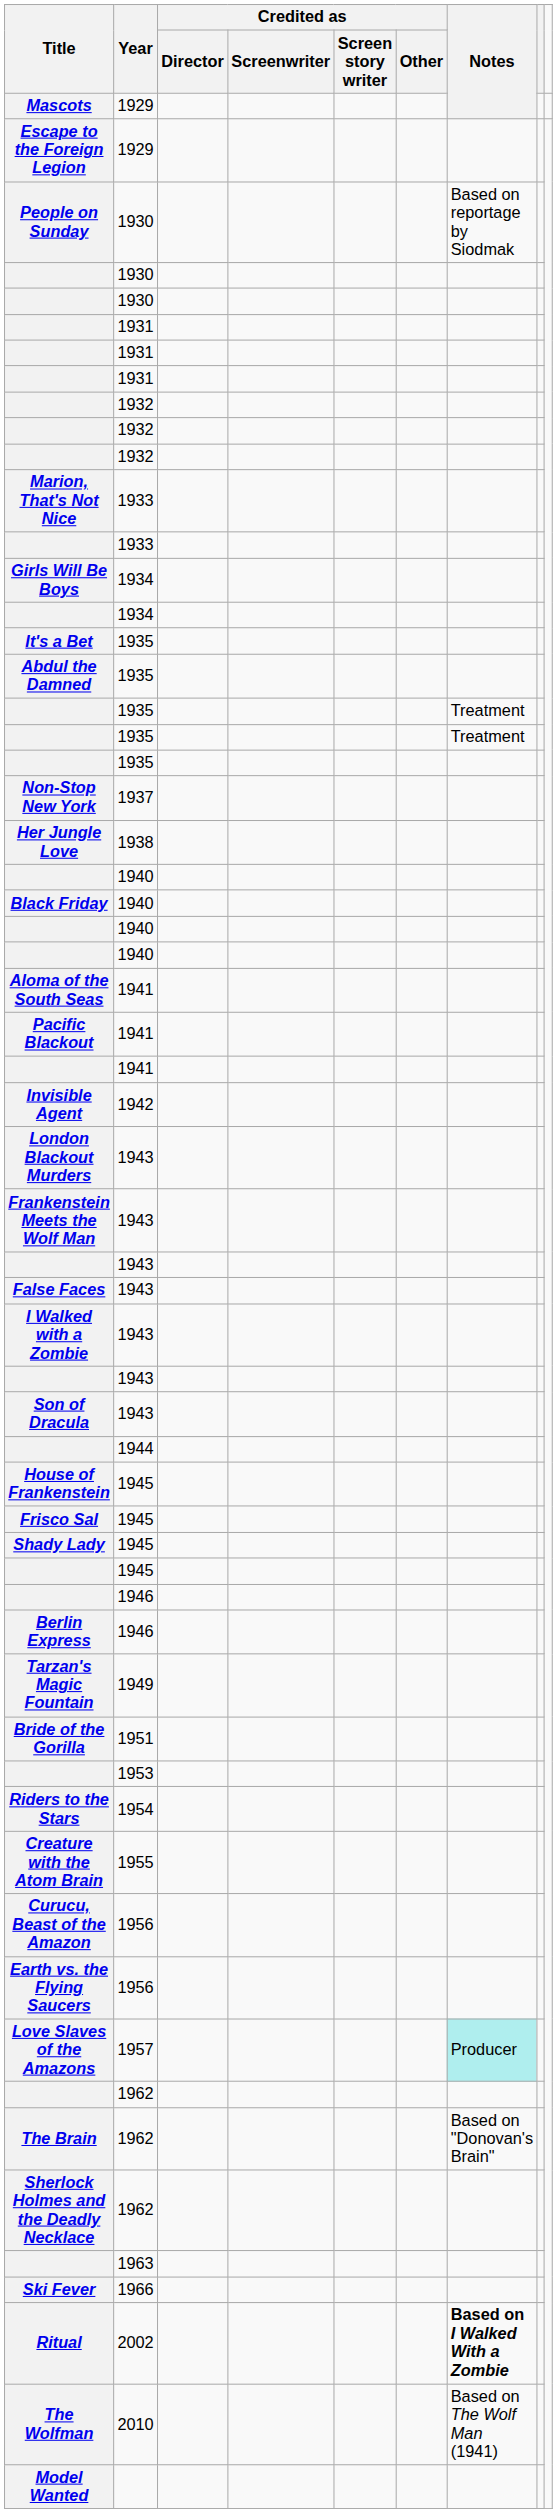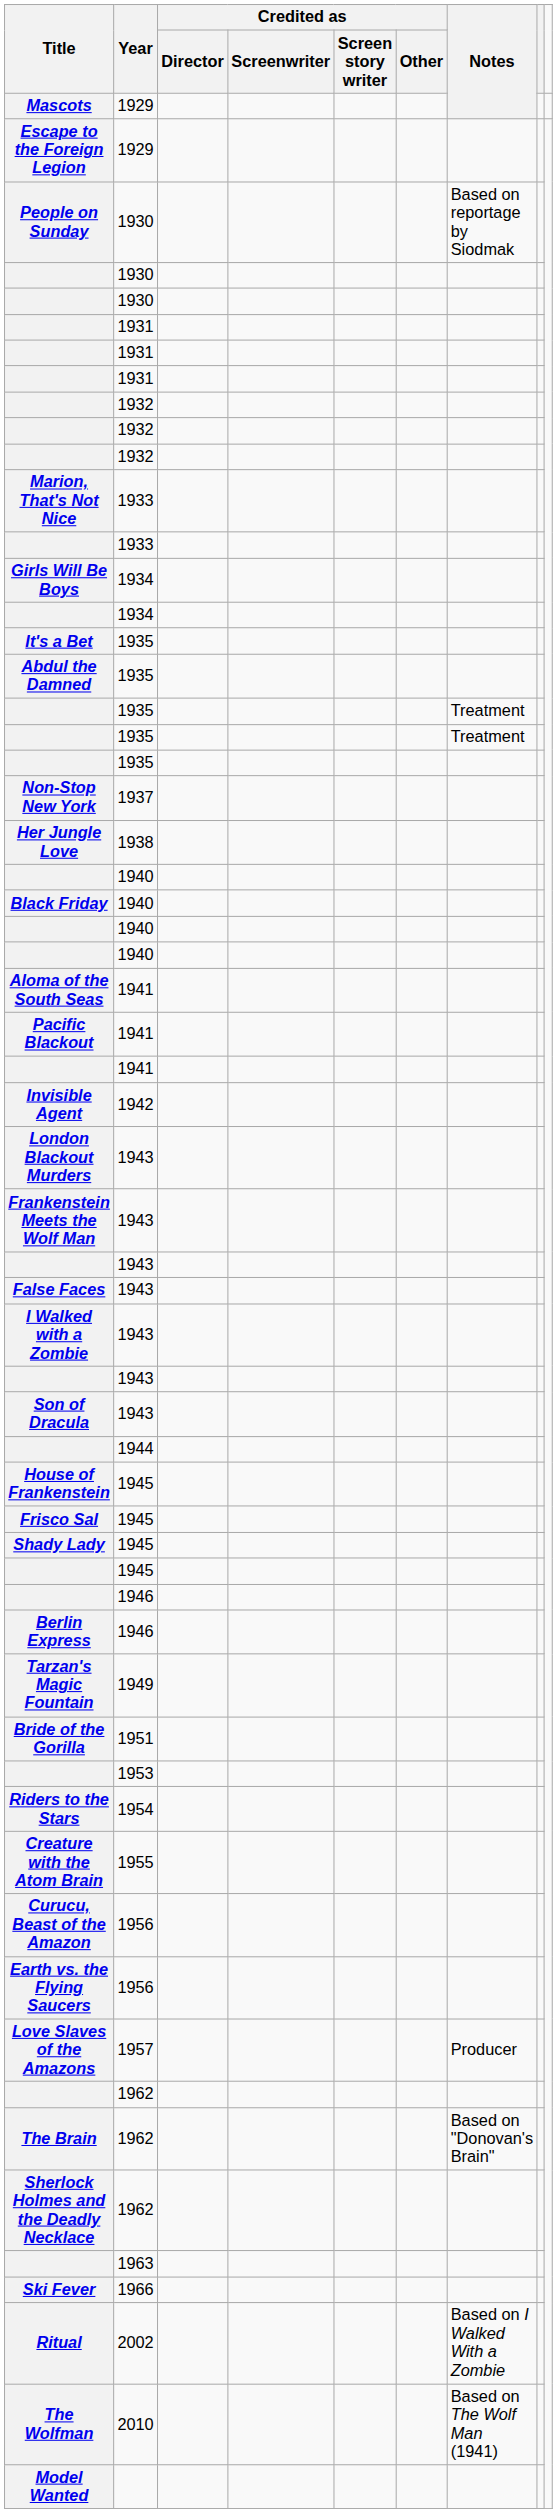(484, 2050) paleturquoise background -> (484, 2050) no background
(487, 2343) bold -> (490, 2343) normal
